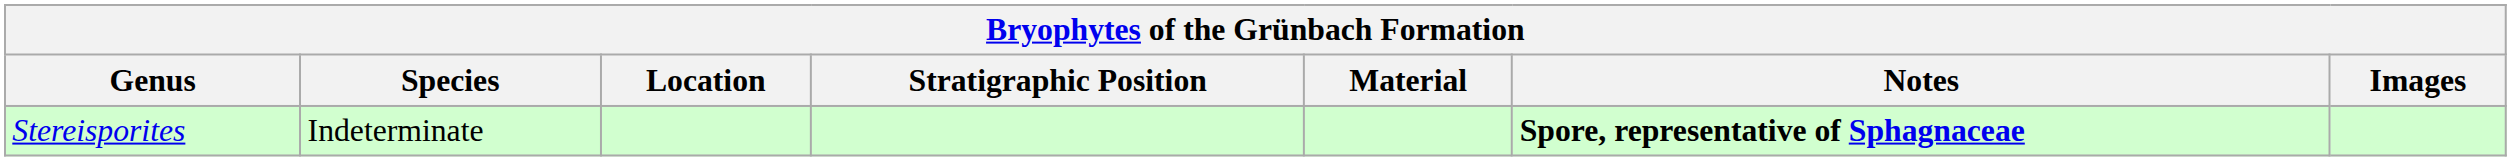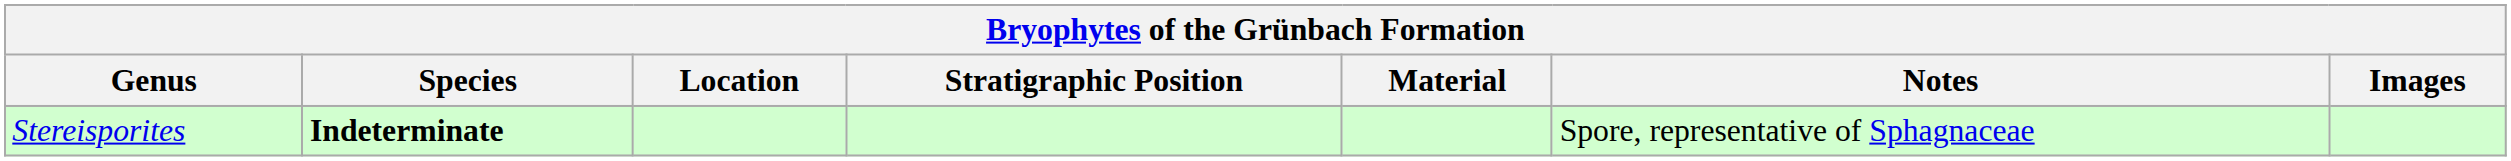(396, 130) normal -> (407, 130) bold
(1772, 130) bold -> (1797, 130) normal
